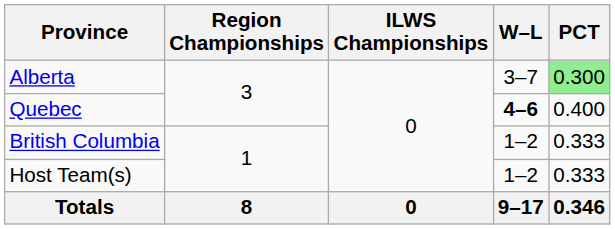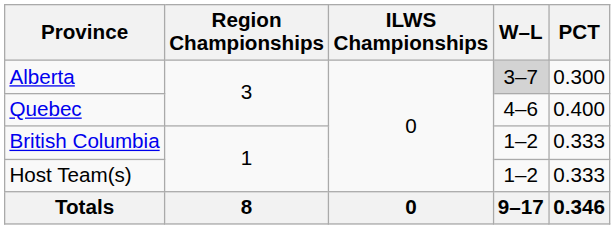(521, 76) no background -> (521, 76) lightgrey background
(579, 76) lightgreen background -> (579, 76) no background
(521, 109) bold -> (521, 109) normal
